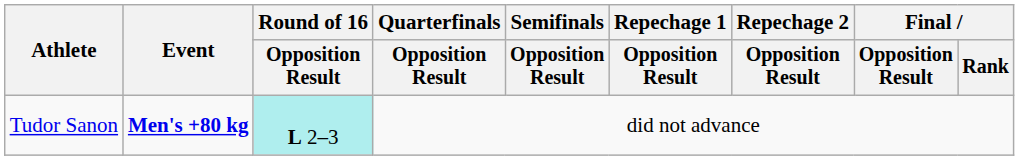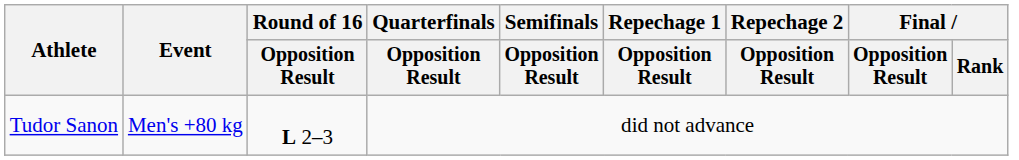(188, 125) bold -> (185, 125) normal
(313, 137) paleturquoise background -> (308, 137) no background
